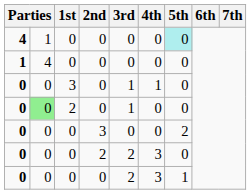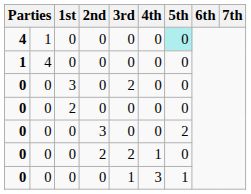(131, 85) 1 -> (131, 85) 2
(158, 85) 1 -> (158, 85) 0
(48, 108) lightgreen background -> (48, 108) no background
(131, 108) 1 -> (131, 108) 0
(158, 154) 3 -> (158, 154) 1
(131, 177) 2 -> (131, 177) 1
